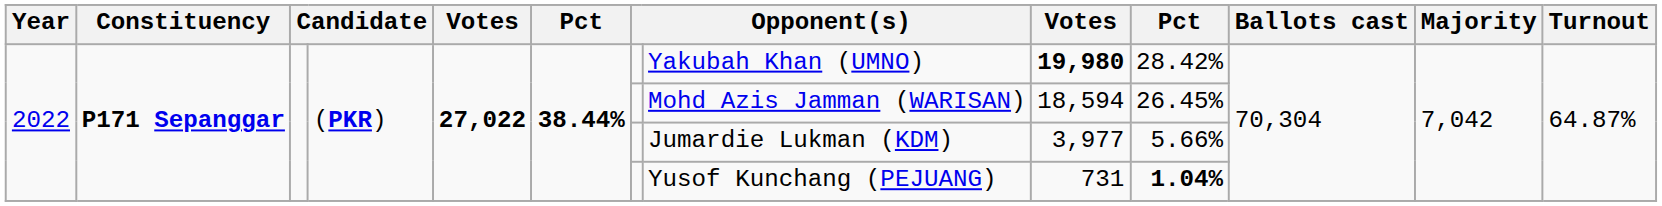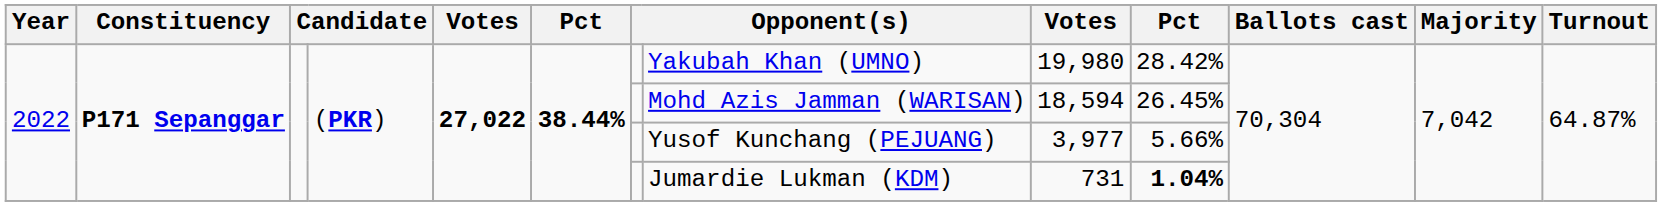(1081, 64) bold -> (1081, 64) normal
(801, 142) Jumardie Lukman (KDM) -> (822, 142) Yusof Kunchang (PEJUANG)
(822, 181) Yusof Kunchang (PEJUANG) -> (801, 181) Jumardie Lukman (KDM)
